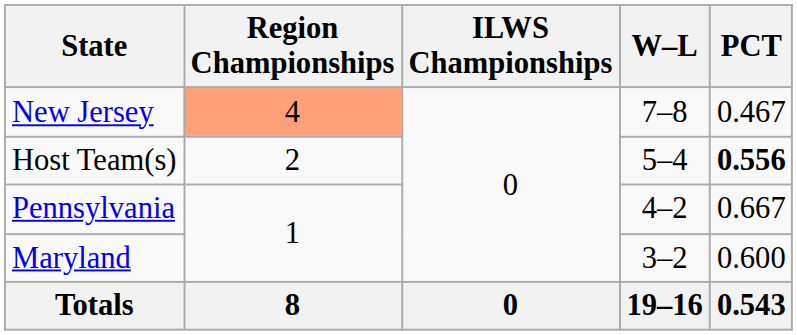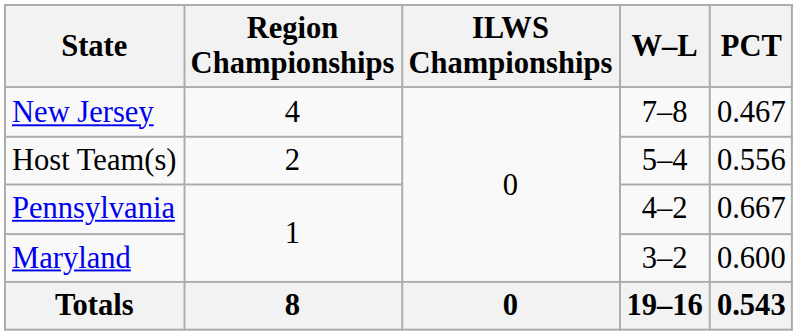(292, 111) lightsalmon background -> (292, 111) no background
(751, 160) bold -> (751, 160) normal
